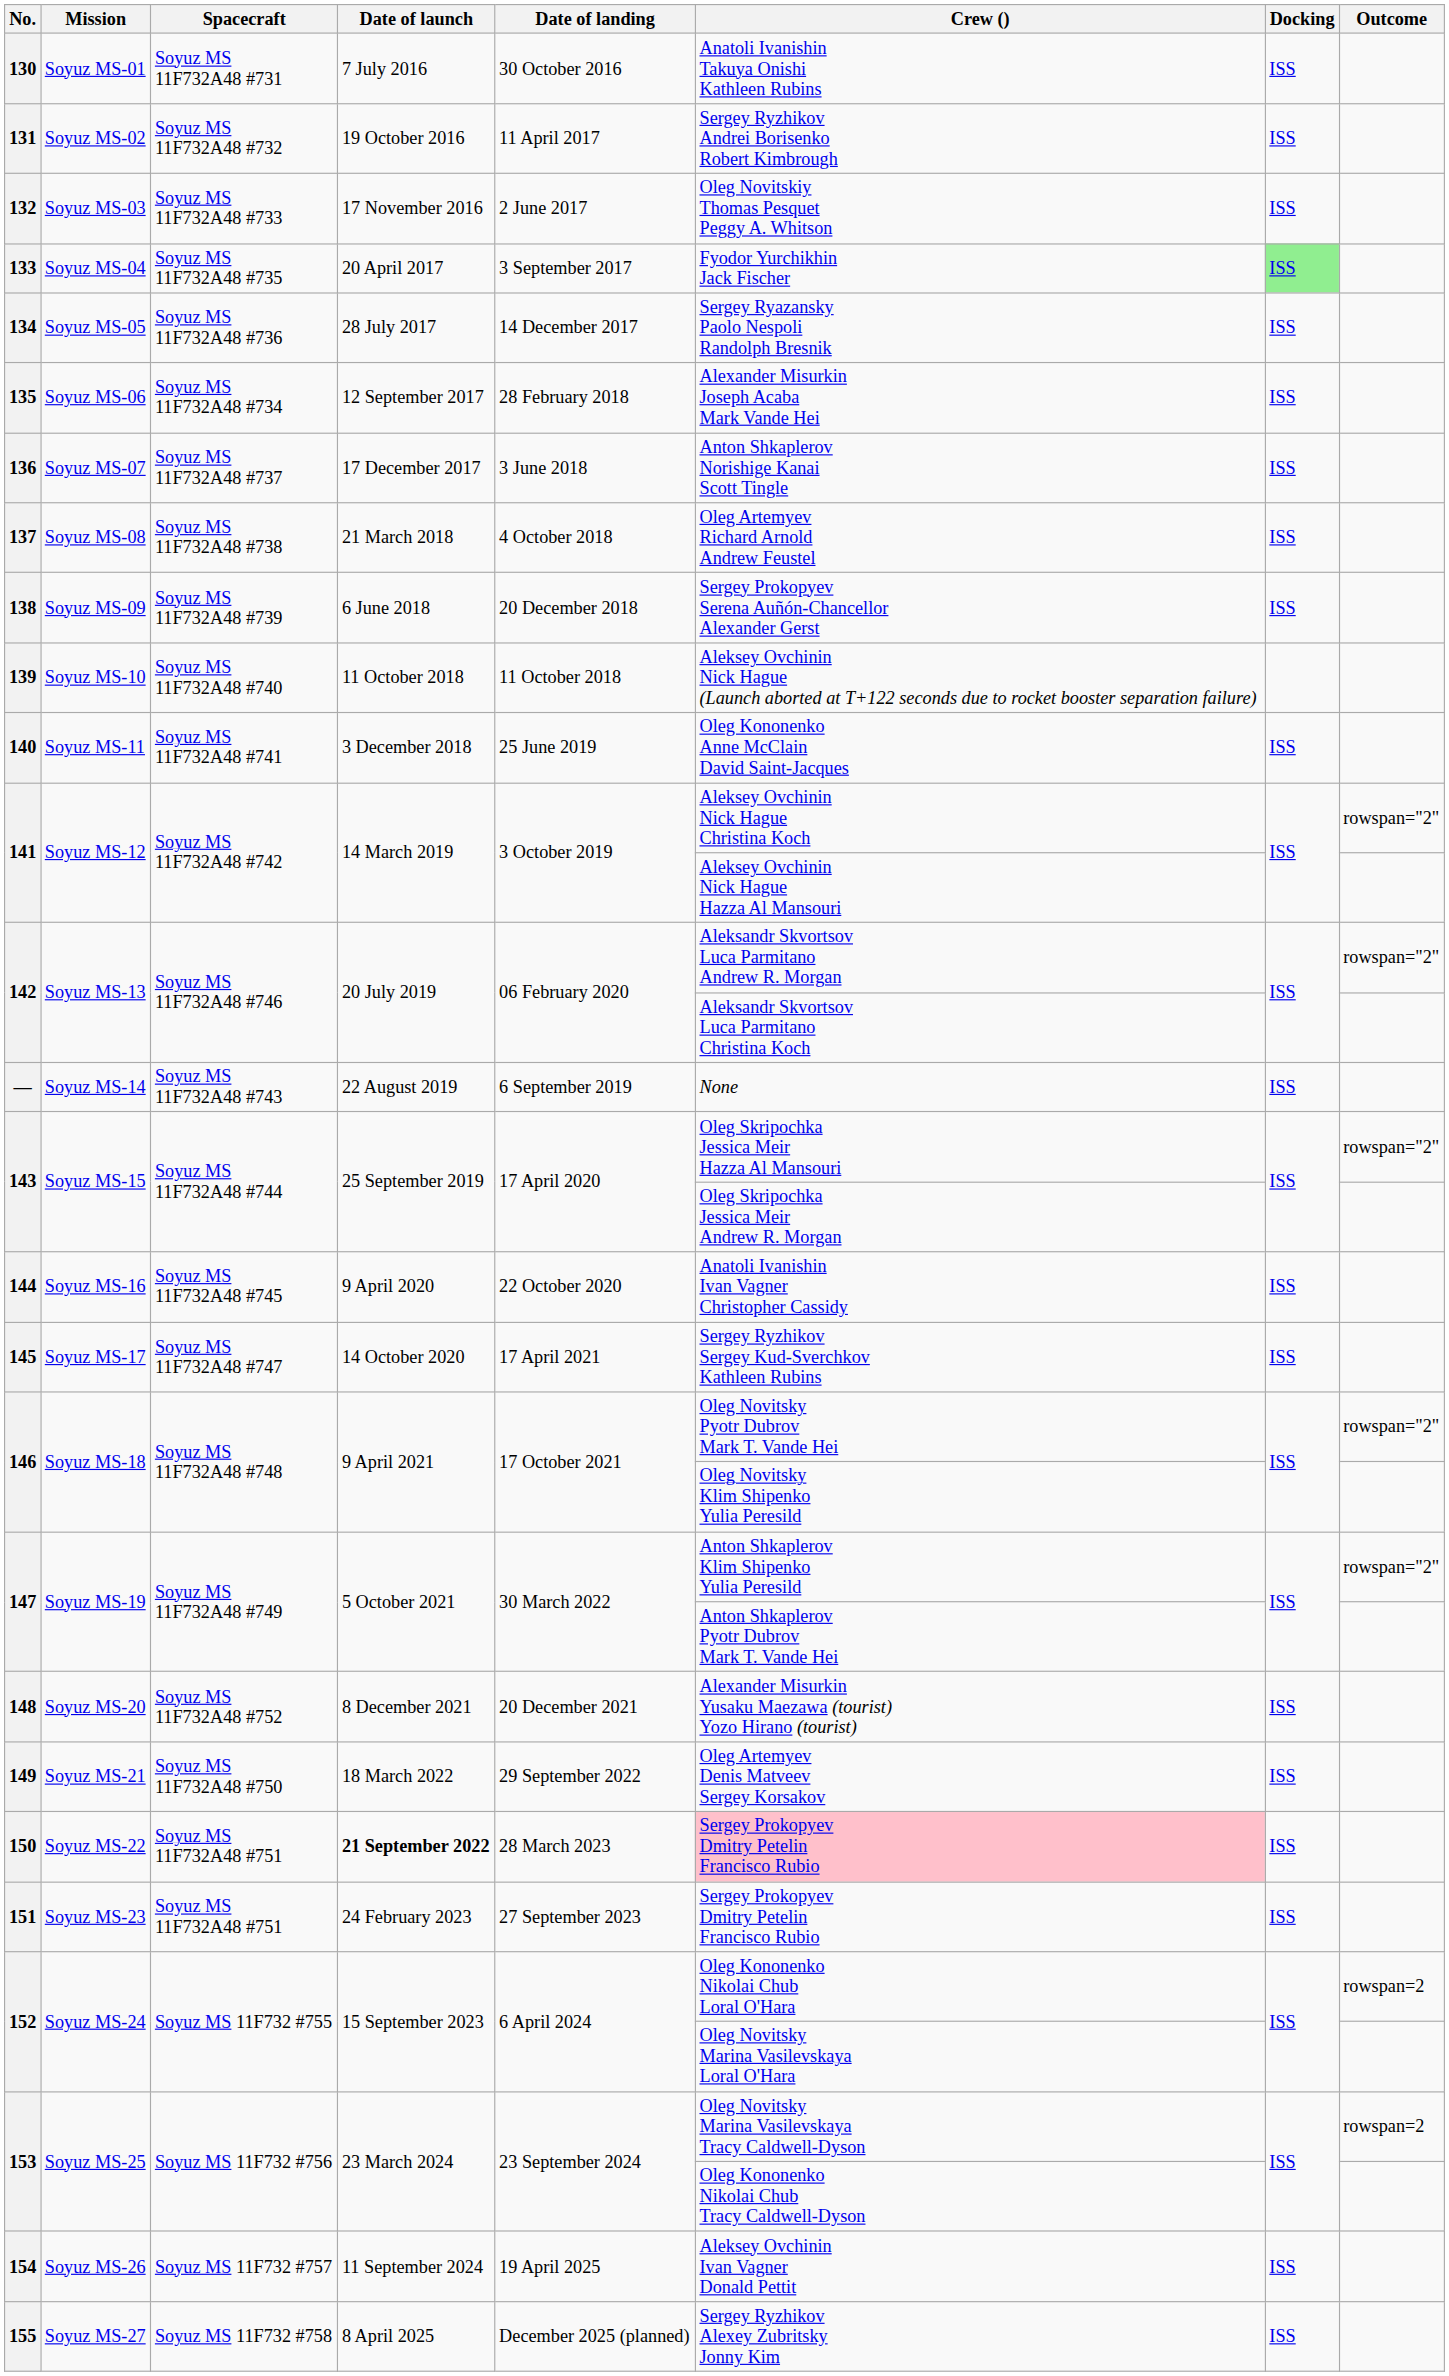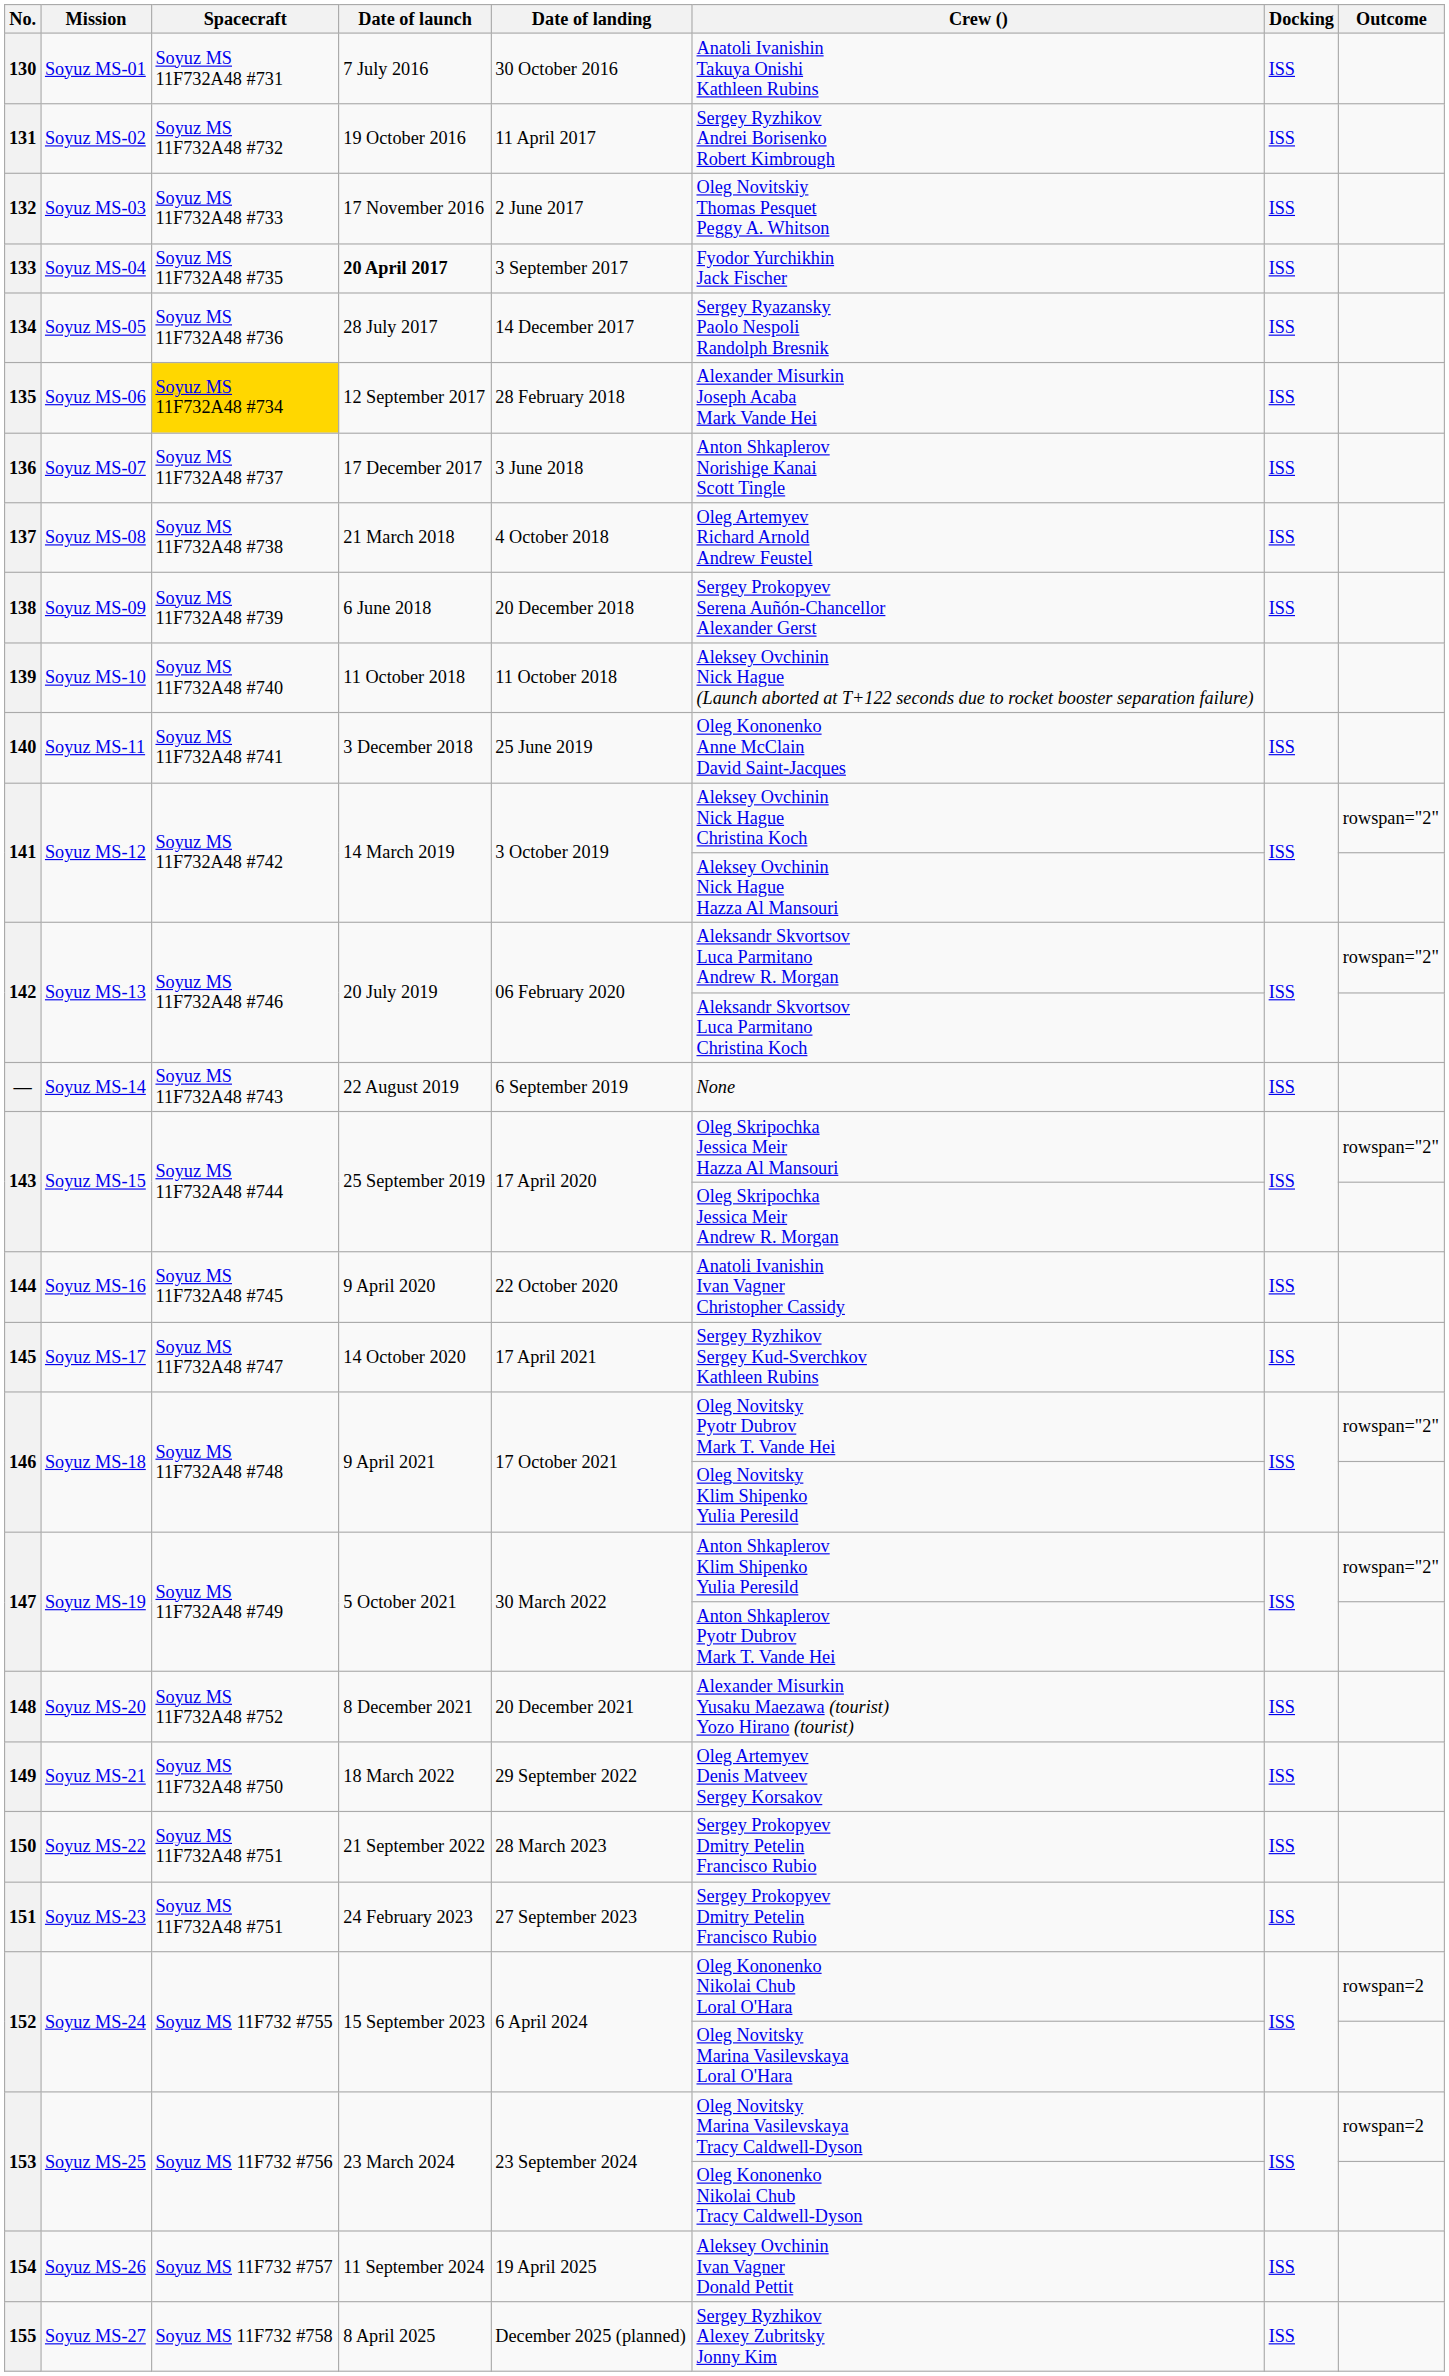(393, 268) normal -> (395, 268) bold
(1283, 268) lightgreen background -> (1282, 268) no background
(219, 397) no background -> (219, 397) gold background
(416, 1846) bold -> (414, 1846) normal
(766, 1846) pink background -> (763, 1846) no background
